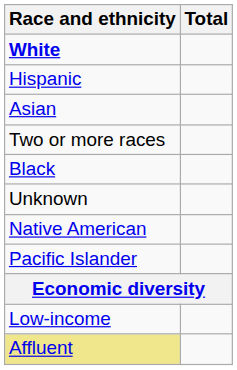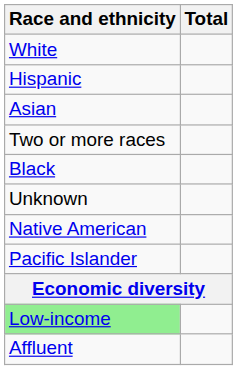(35, 49) bold -> (33, 49) normal
(60, 318) no background -> (60, 318) lightgreen background
(41, 348) khaki background -> (41, 348) no background
